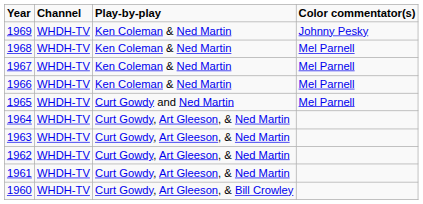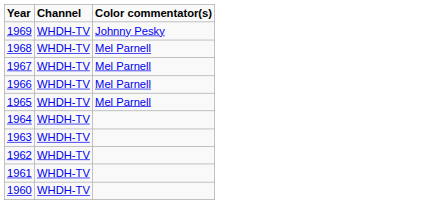- column: (128, 13)
